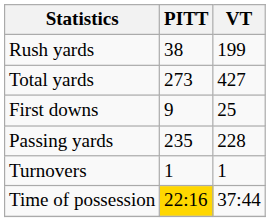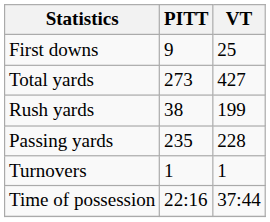rows swapped: (54, 110) <-> (52, 49)
(186, 200) gold background -> (186, 200) no background
